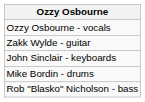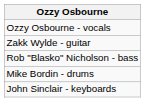(61, 58) John Sinclair - keyboards -> (72, 58) Rob "Blasko" Nicholson - bass
(72, 89) Rob "Blasko" Nicholson - bass -> (61, 89) John Sinclair - keyboards
